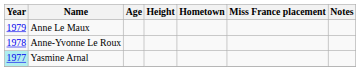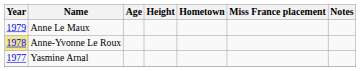(16, 43) no background -> (16, 43) khaki background
(16, 58) paleturquoise background -> (16, 58) no background
